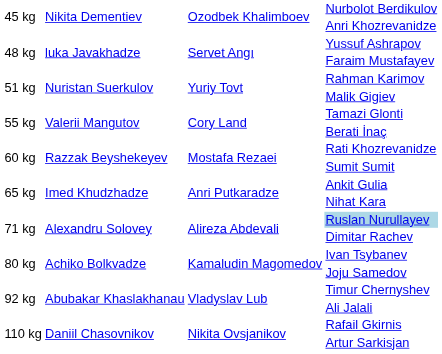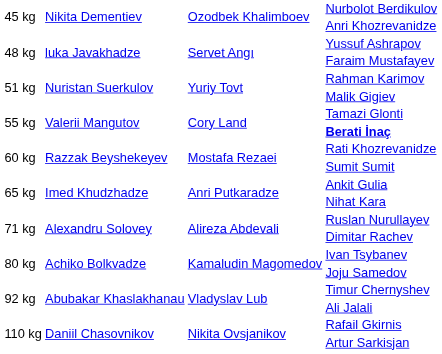(356, 131) normal -> (358, 131) bold
(377, 219) lightblue background -> (377, 219) no background
